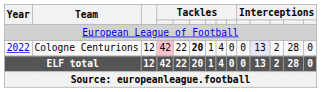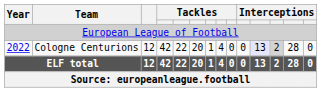(165, 48) pink background -> (165, 48) no background
(198, 48) bold -> (198, 48) normal
(277, 48) no background -> (277, 48) lightgrey background
